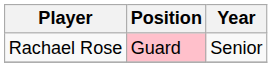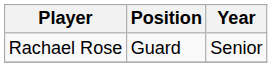(156, 47) pink background -> (156, 47) no background
